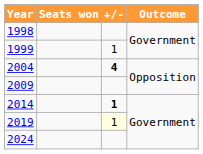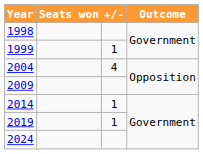(114, 67) bold -> (114, 67) normal
(114, 103) bold -> (114, 103) normal
(114, 121) lightyellow background -> (114, 121) no background
